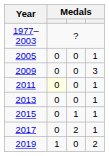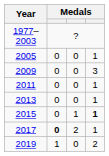(57, 85) lightyellow background -> (57, 85) no background
(95, 115) normal -> (95, 115) bold
(57, 129) normal -> (57, 129) bold
